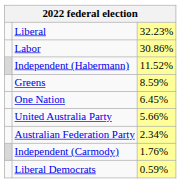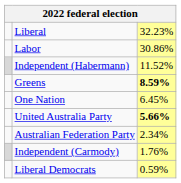(154, 83) normal -> (155, 83) bold
(154, 117) normal -> (155, 117) bold
